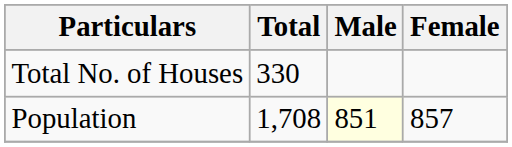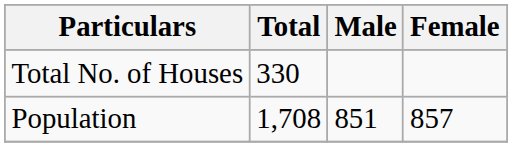(356, 118) lightyellow background -> (356, 118) no background
